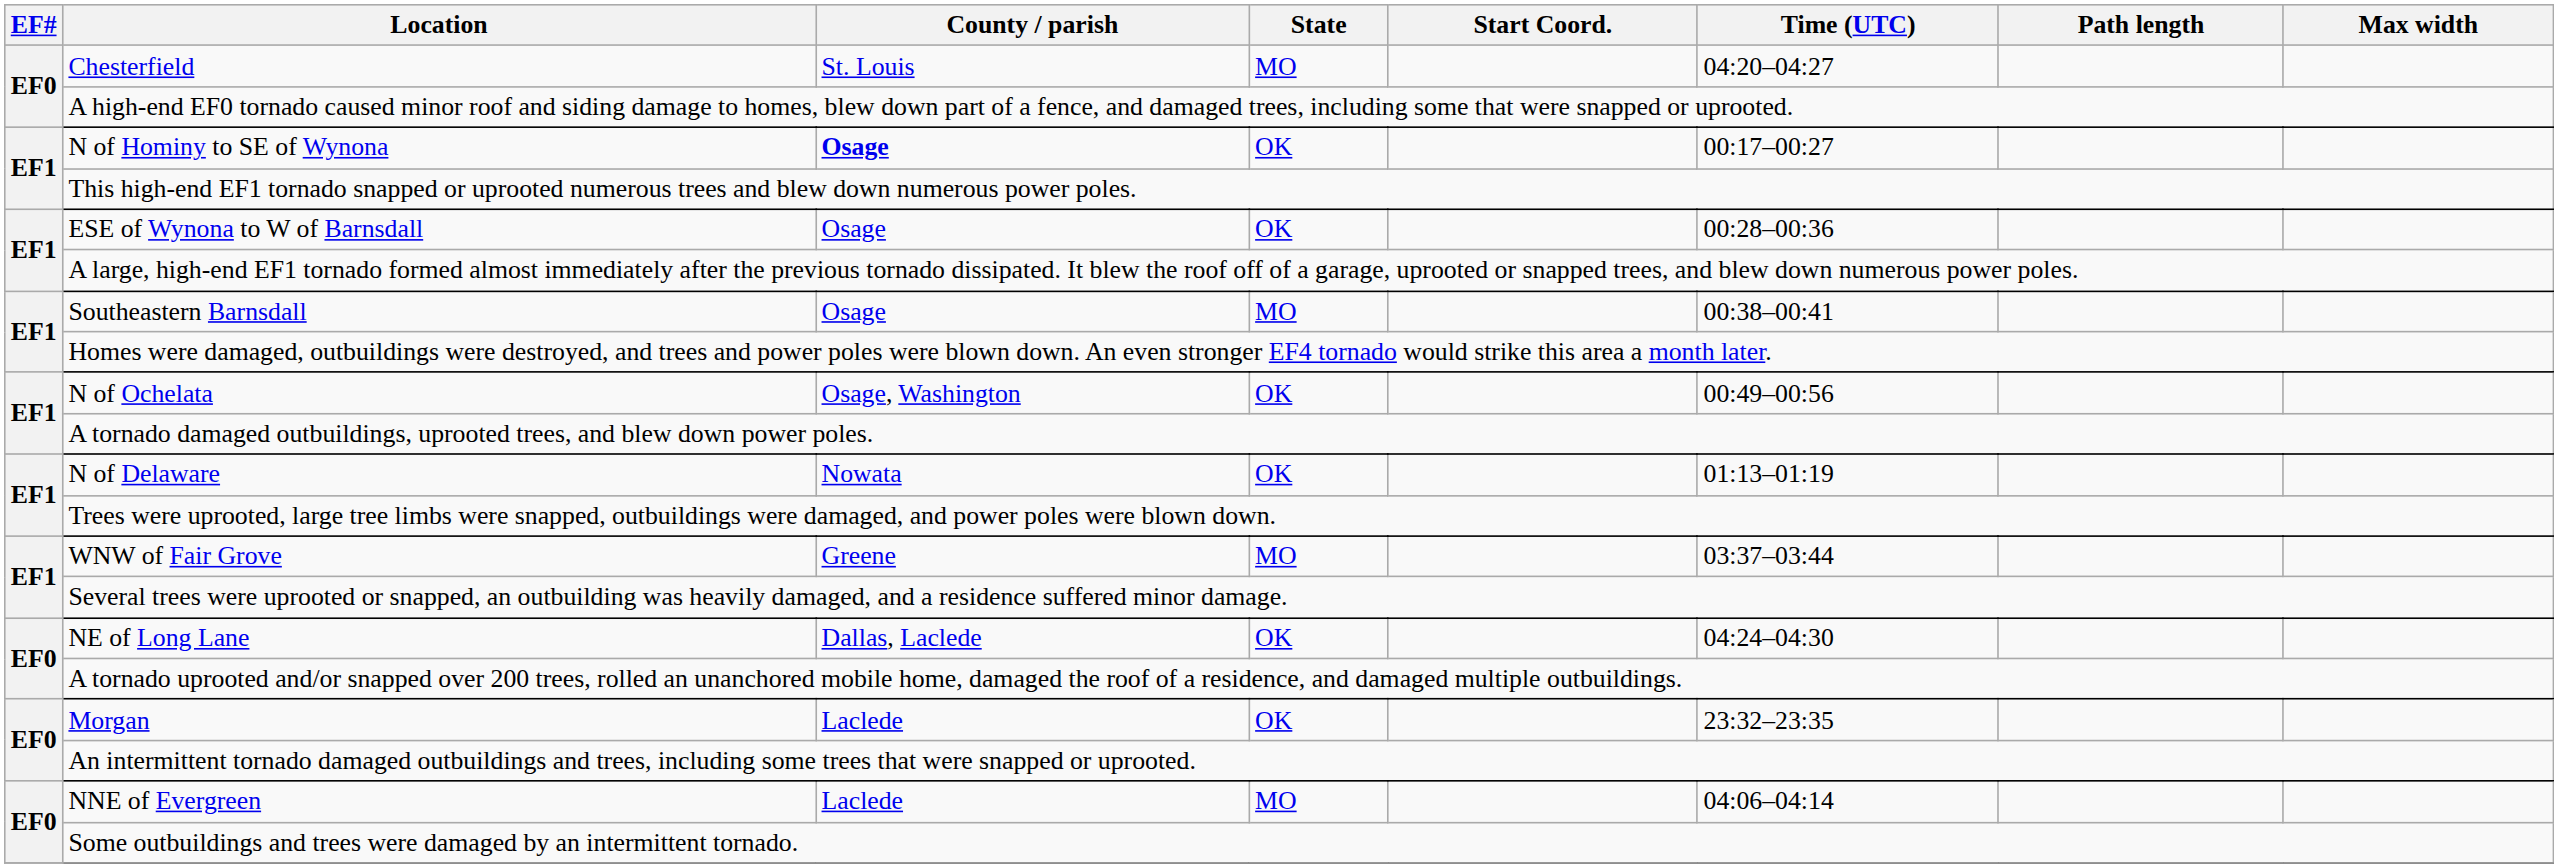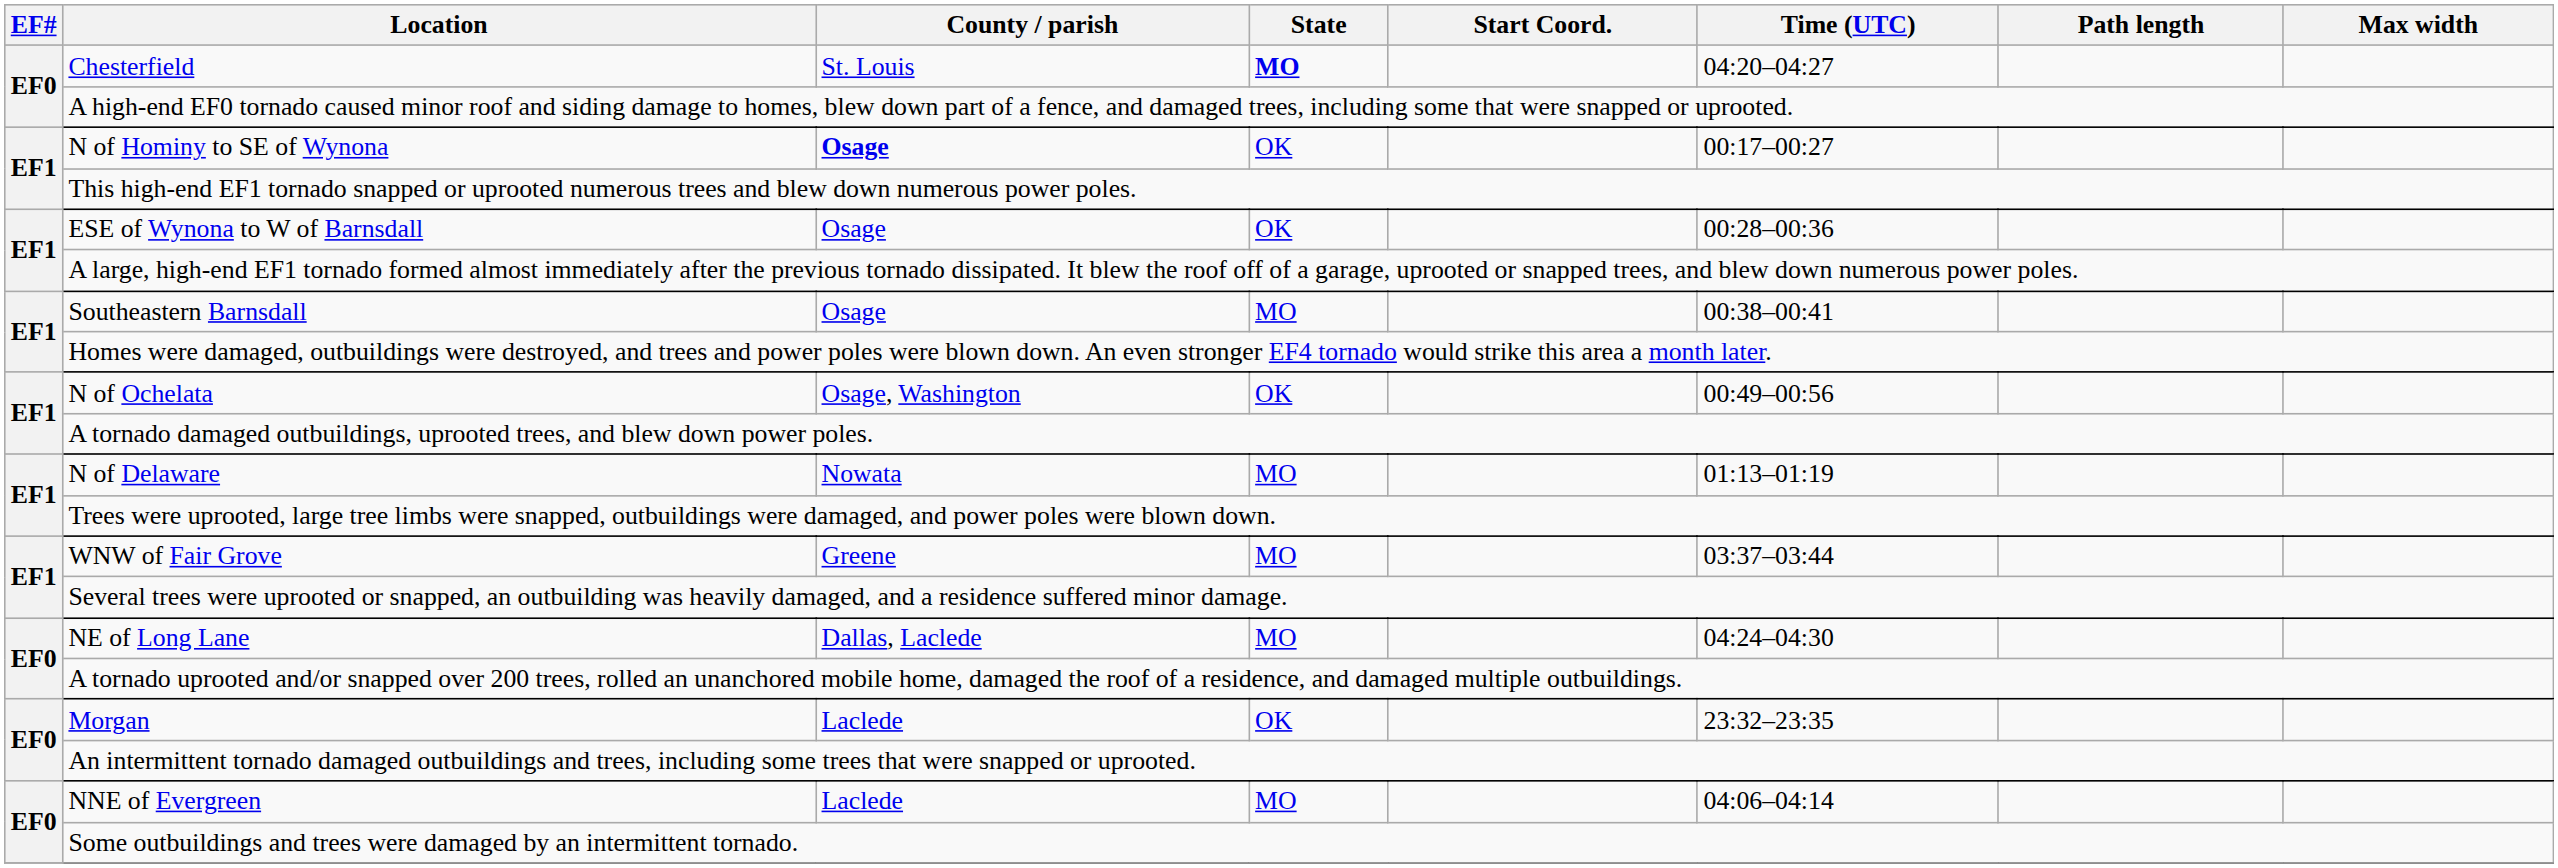(1276, 65) normal -> (1277, 65) bold
(1274, 474) OK -> (1276, 474) MO
(1274, 637) OK -> (1276, 637) MO
